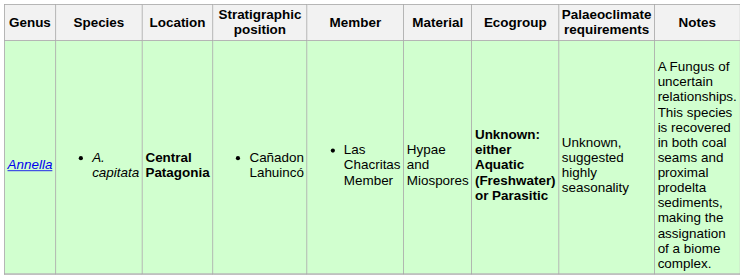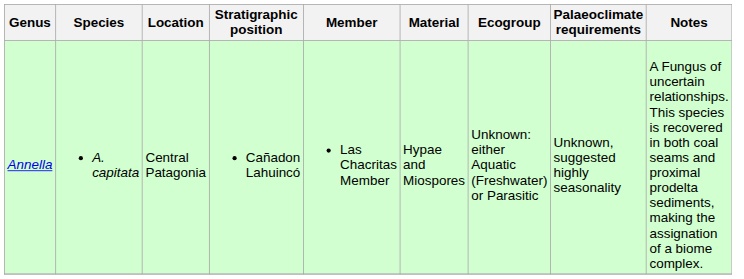(178, 164) bold -> (176, 164) normal
(515, 164) bold -> (509, 164) normal
